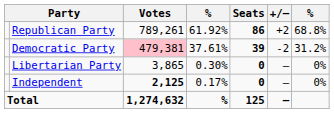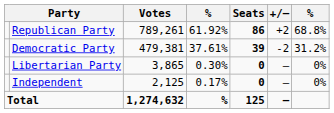(162, 48) pink background -> (162, 48) no background
(168, 83) bold -> (168, 83) normal
